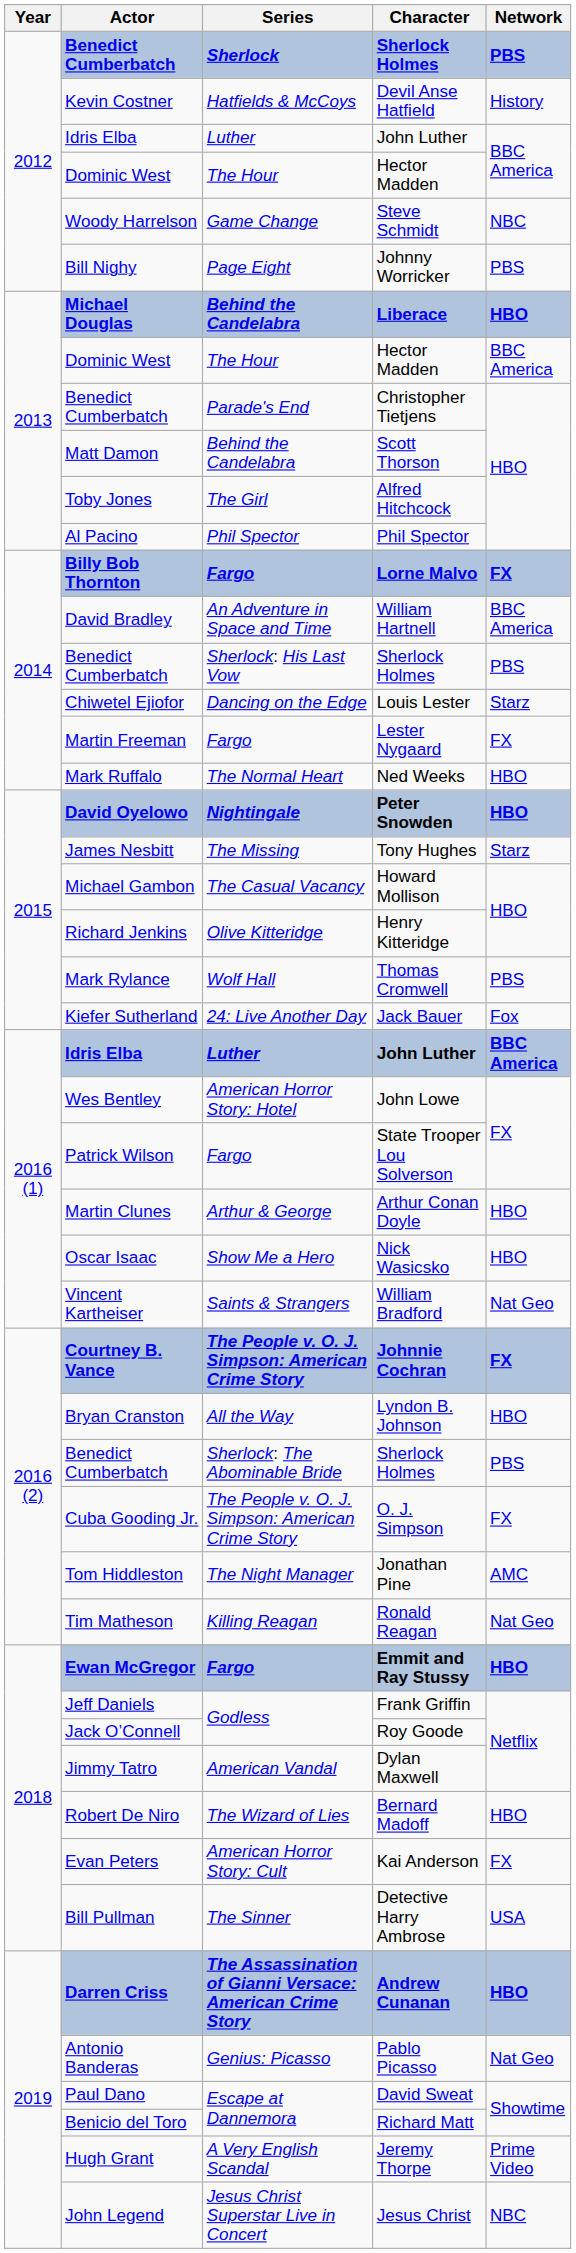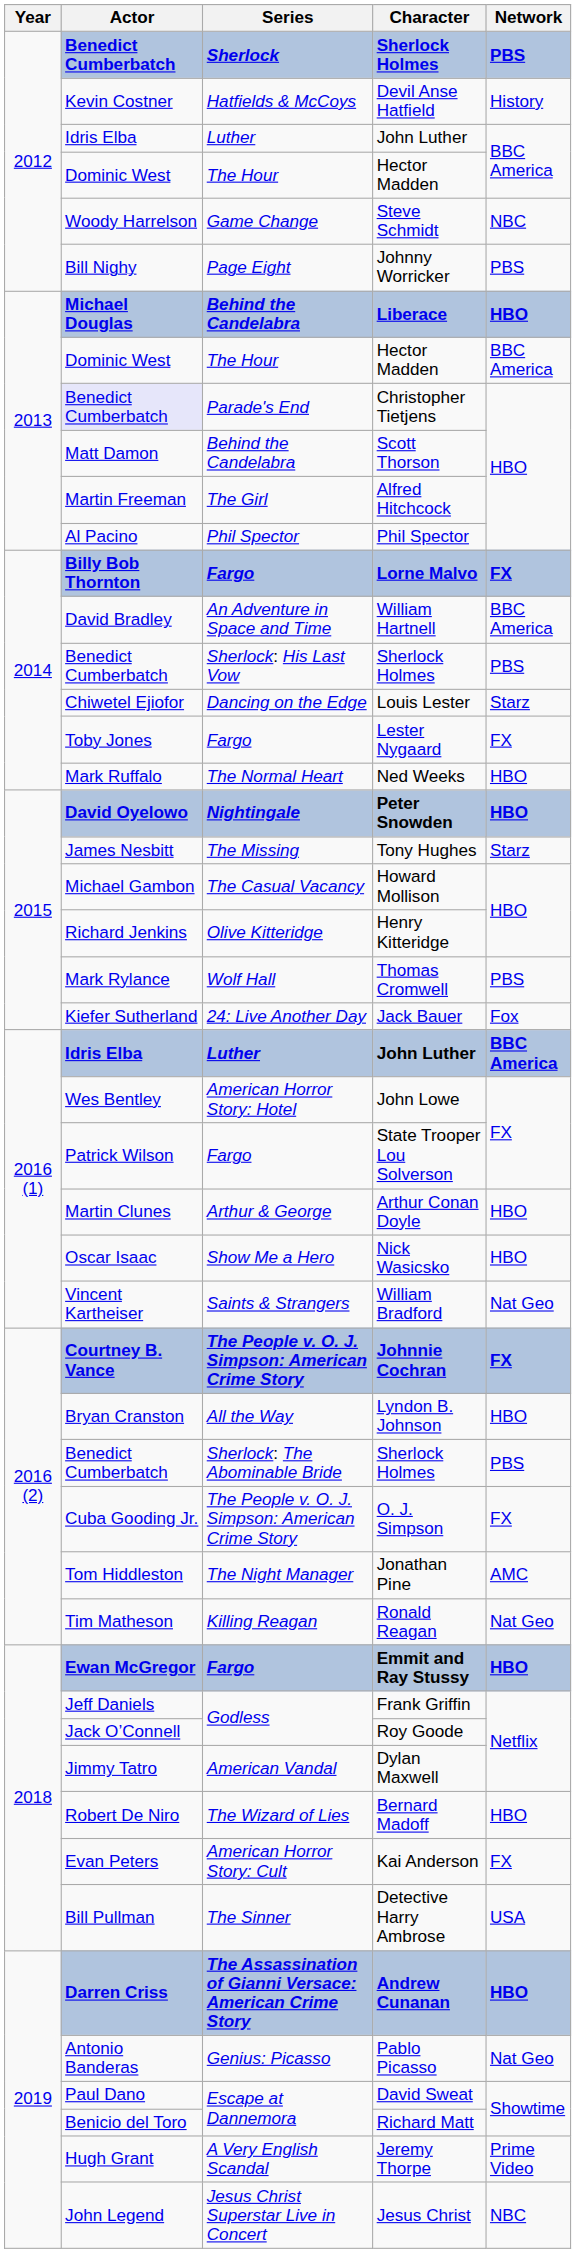(117, 406) no background -> (117, 406) lavender background
(108, 499) Toby Jones -> (126, 499) Martin Freeman
(126, 739) Martin Freeman -> (108, 739) Toby Jones
